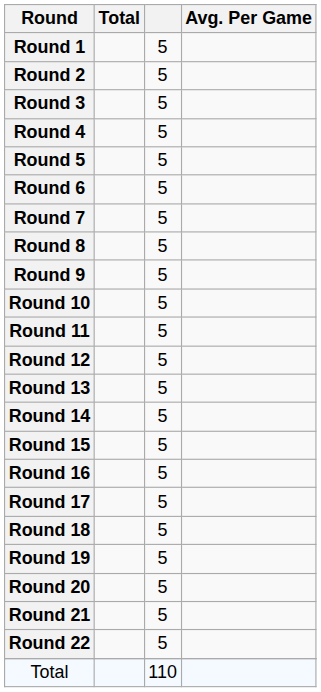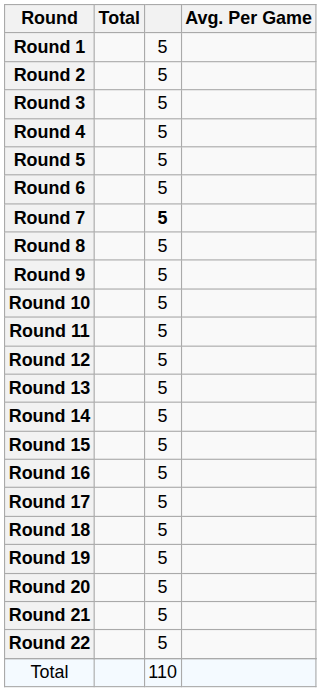(163, 217) normal -> (163, 217) bold
